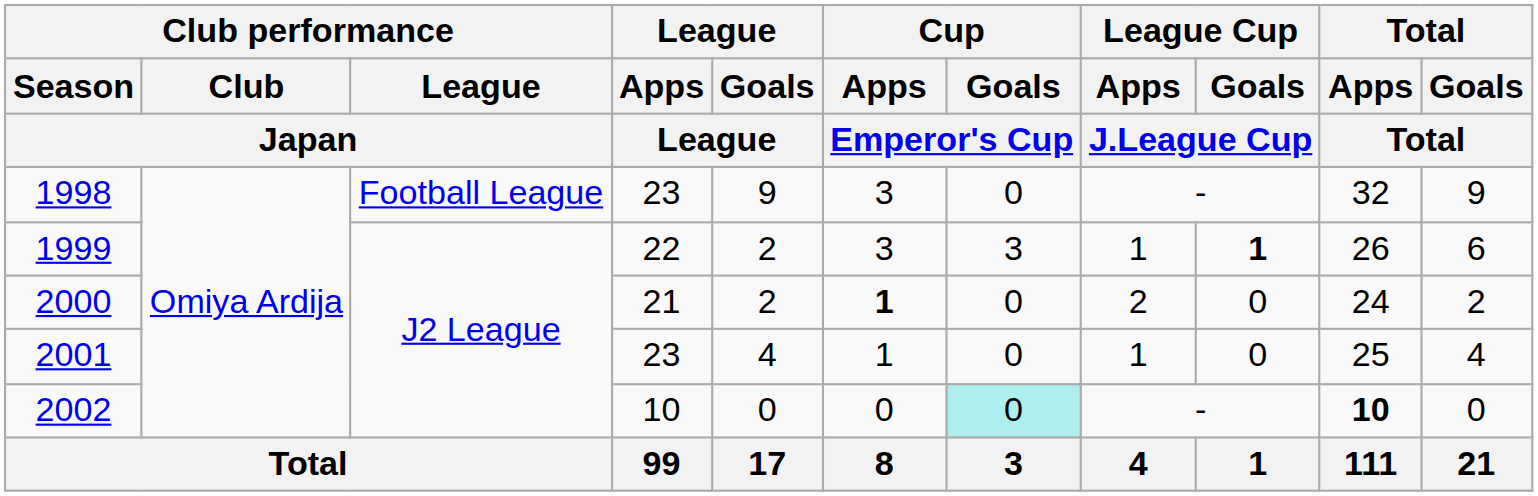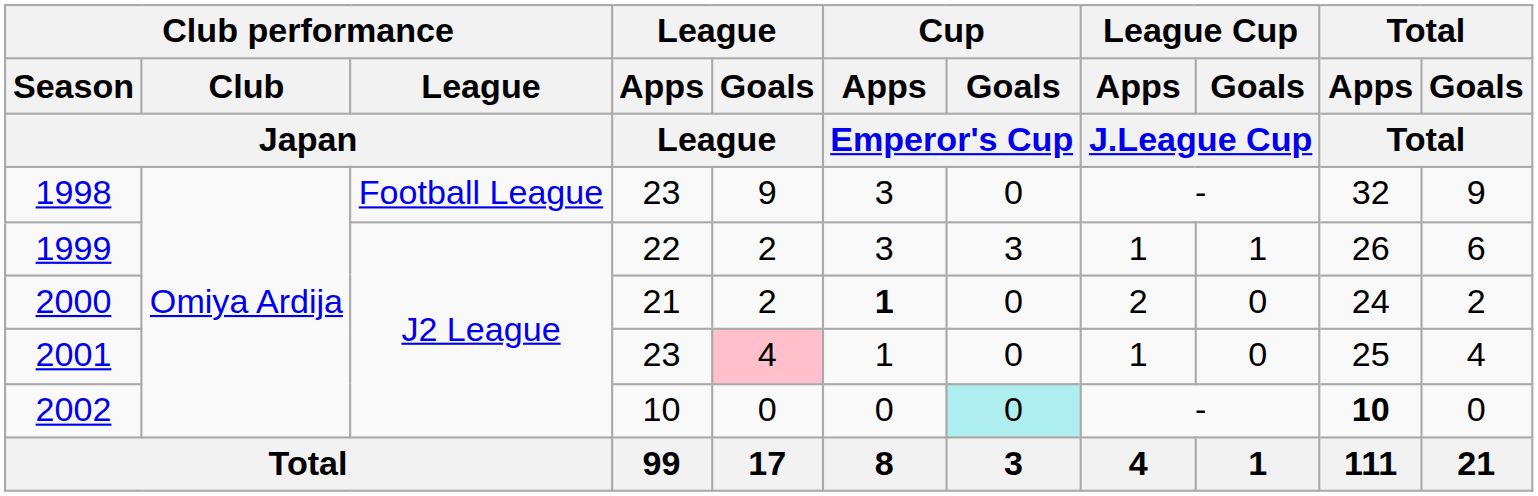(1258, 247) bold -> (1258, 247) normal
(767, 355) no background -> (767, 355) pink background
